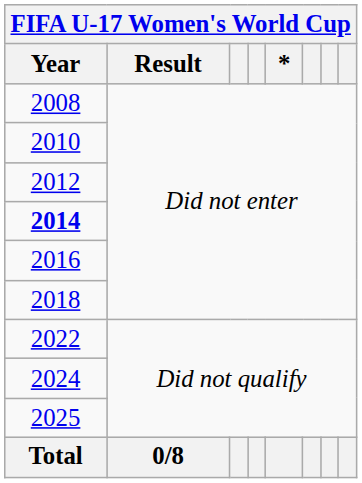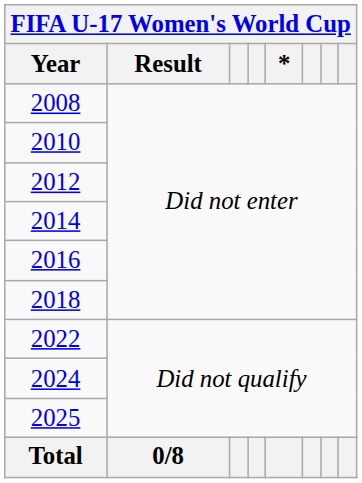(56, 220) bold -> (56, 220) normal
